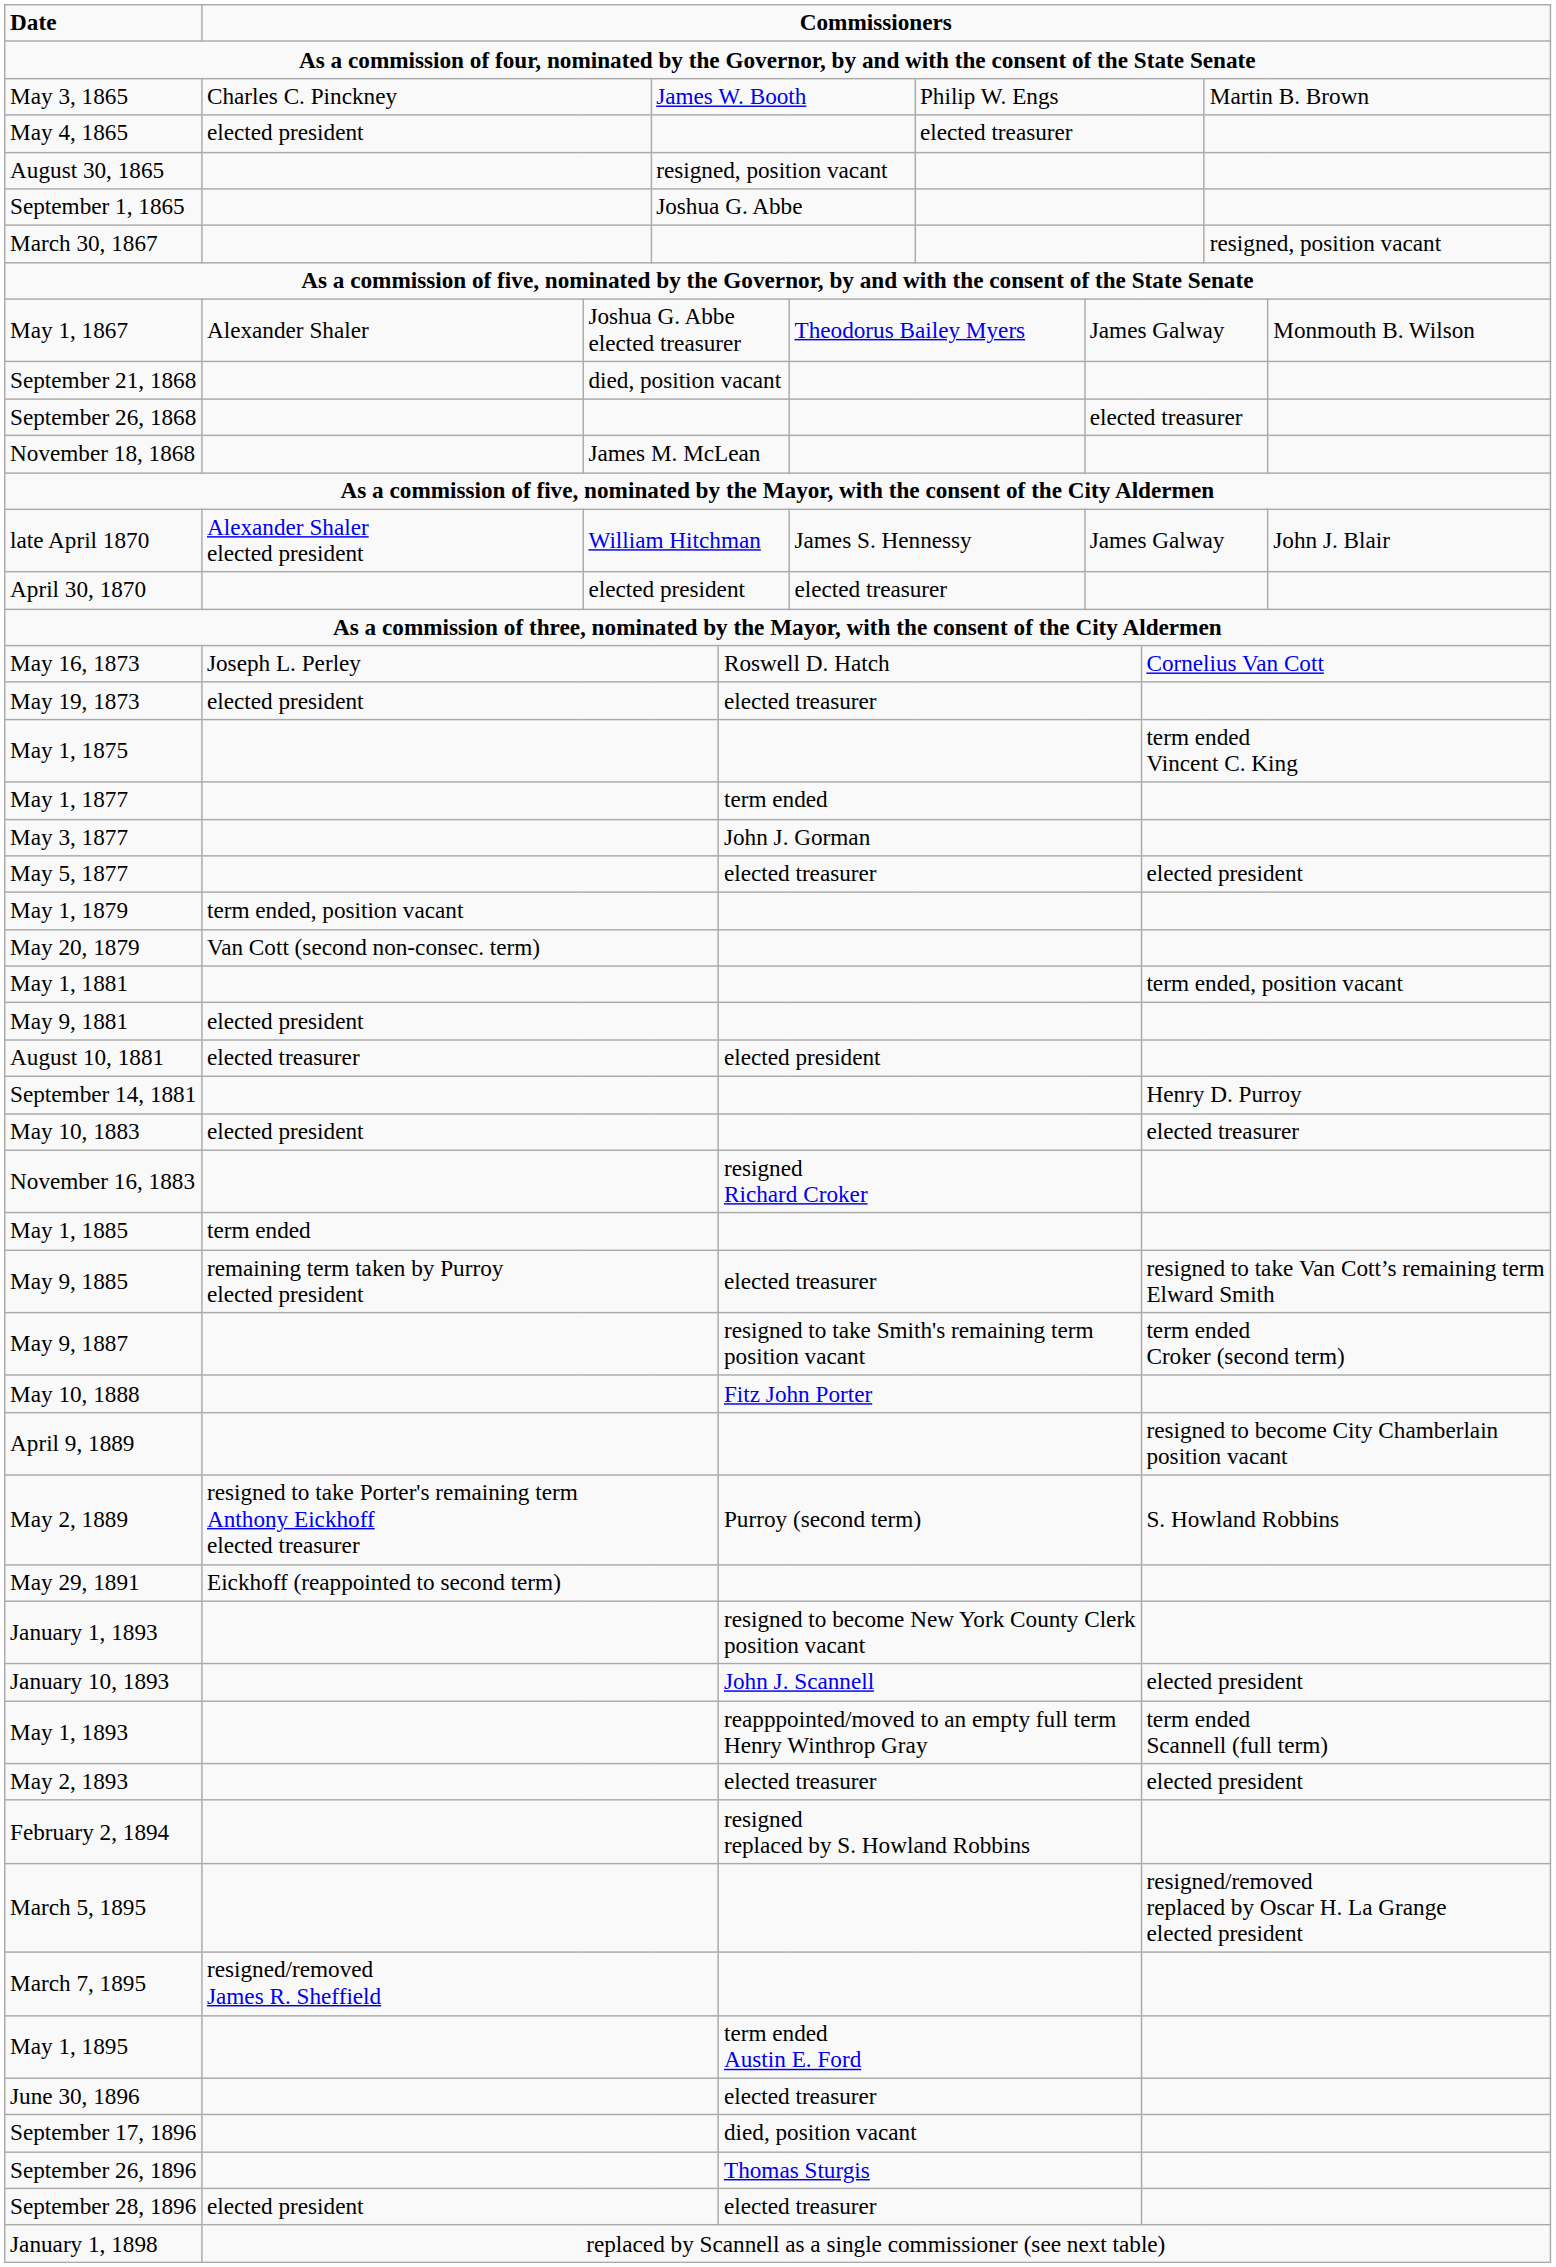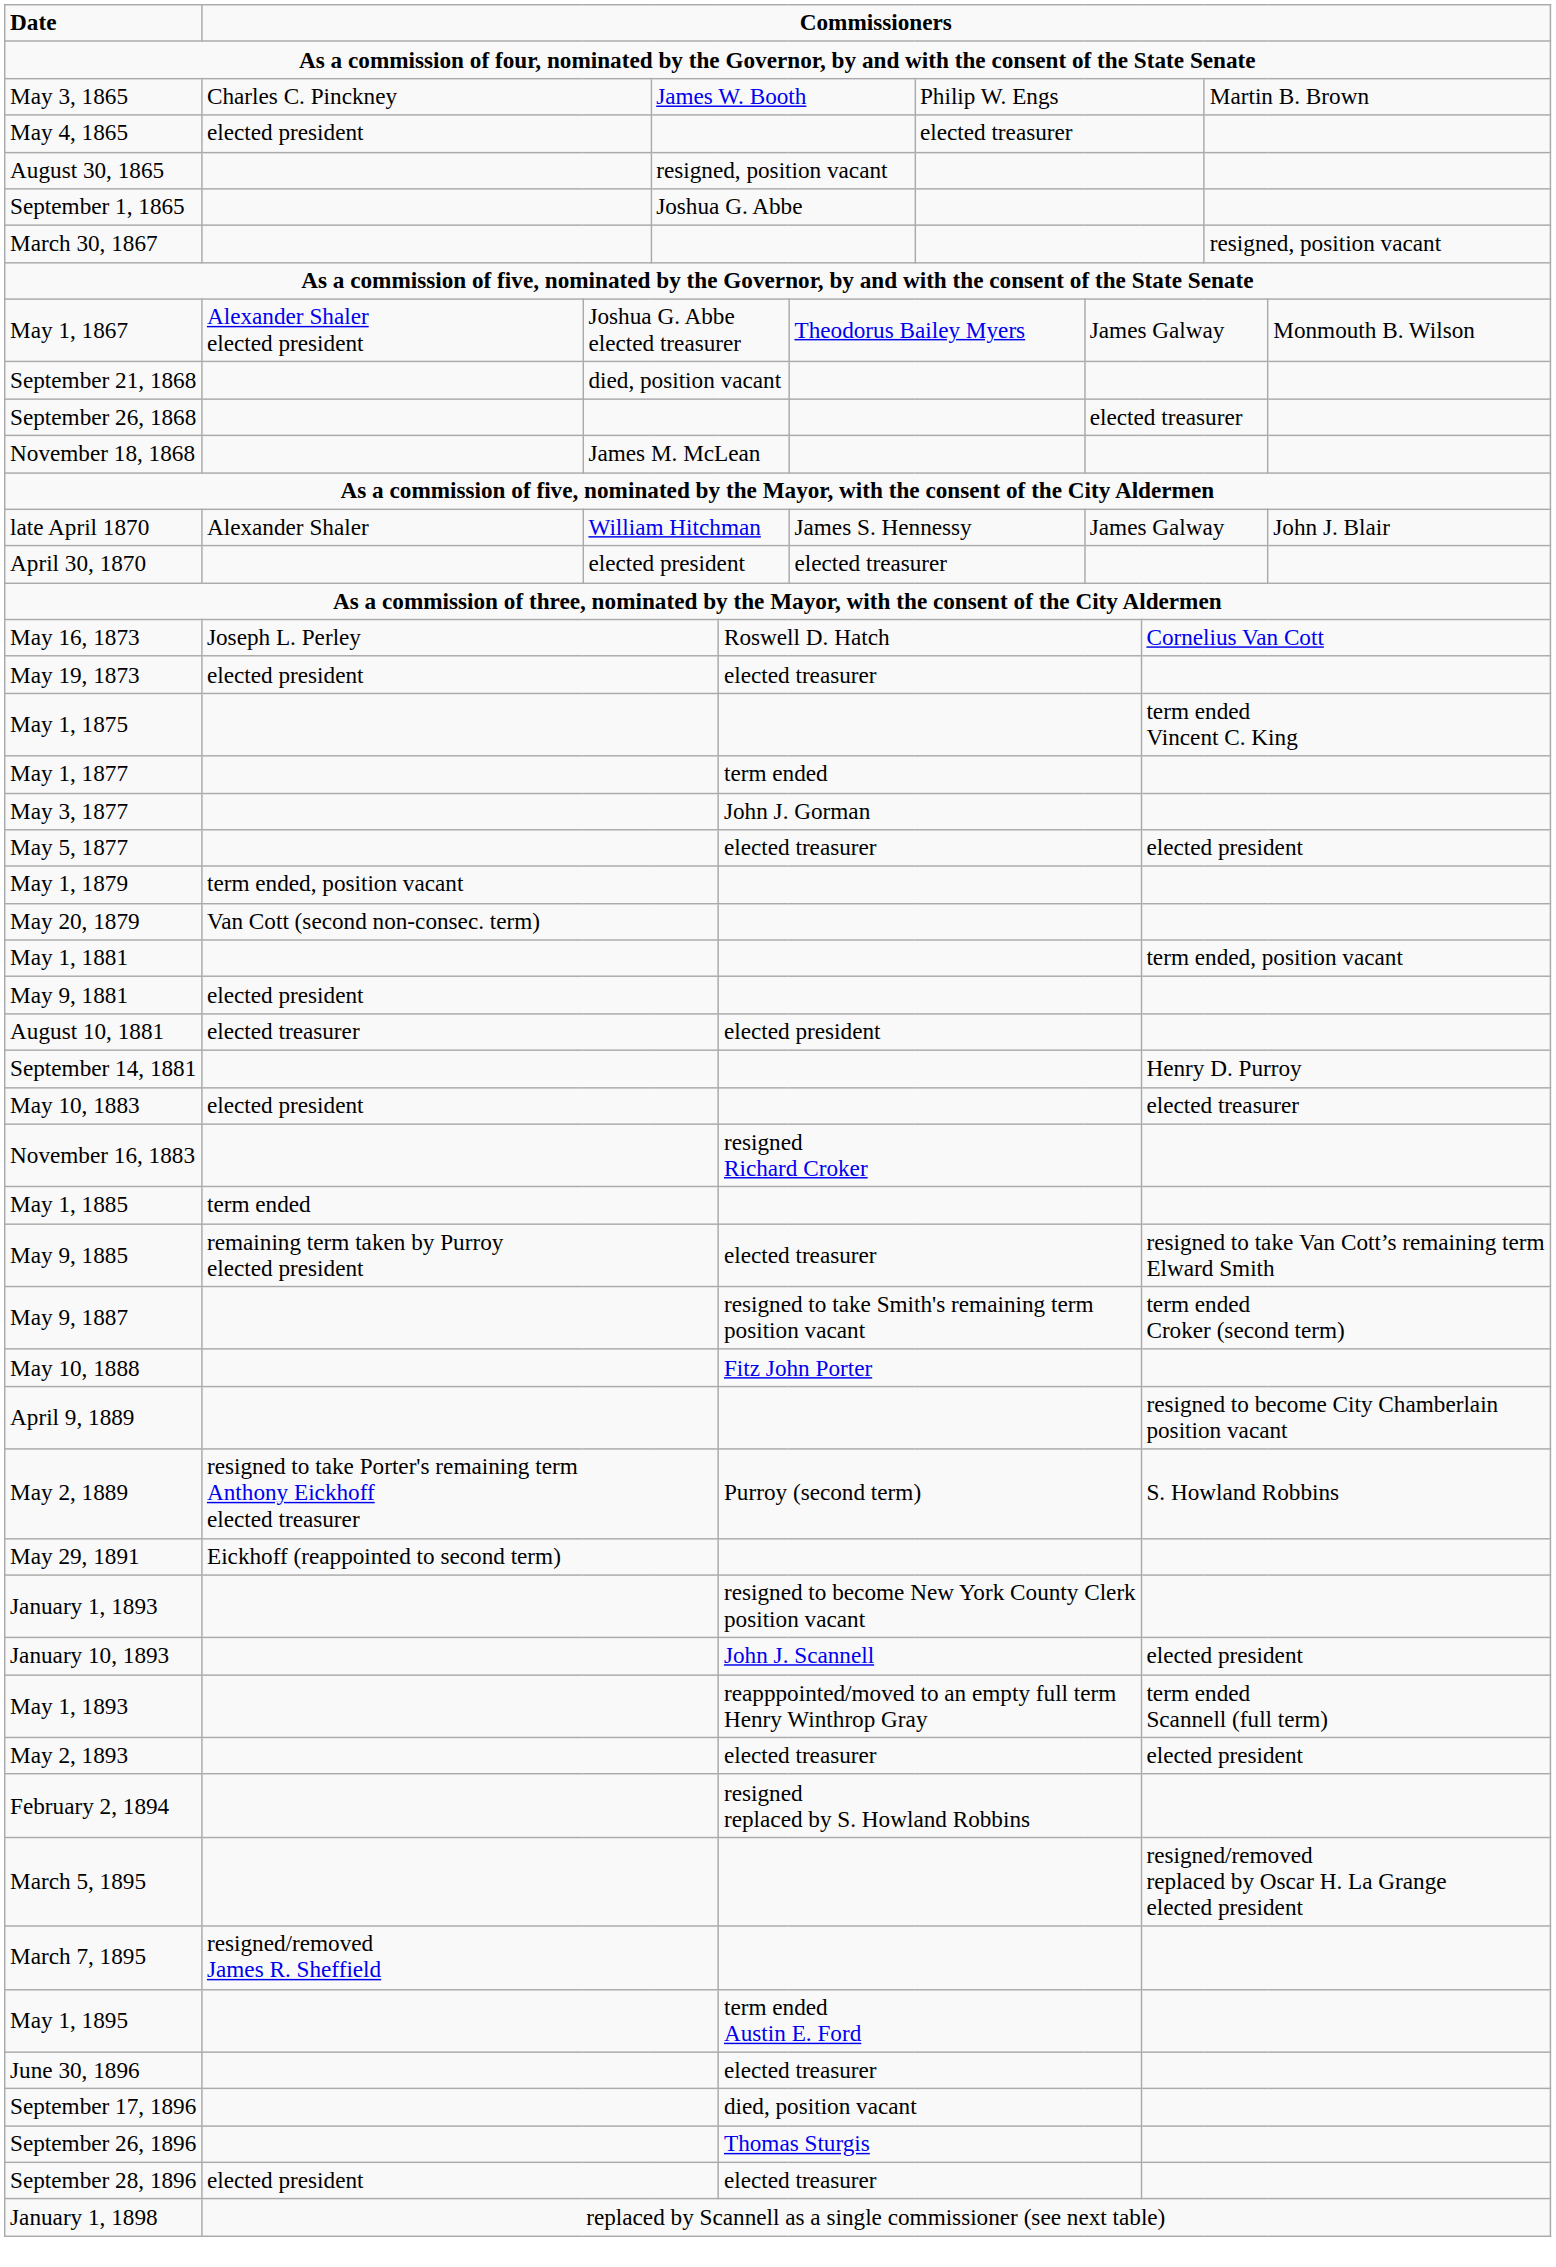(288, 330) Alexander Shaler -> (288, 330) Alexander Shaler elected president
(288, 540) Alexander Shaler elected president -> (288, 527) Alexander Shaler
